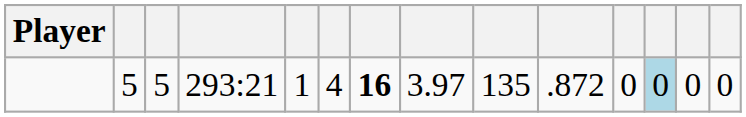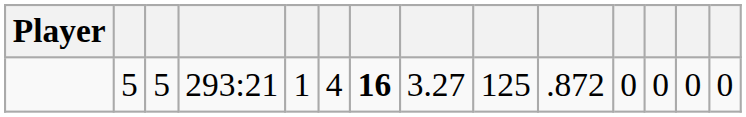(436, 84) 3.97 -> (436, 84) 3.27
(506, 84) 135 -> (506, 84) 125
(661, 84) lightblue background -> (661, 84) no background
